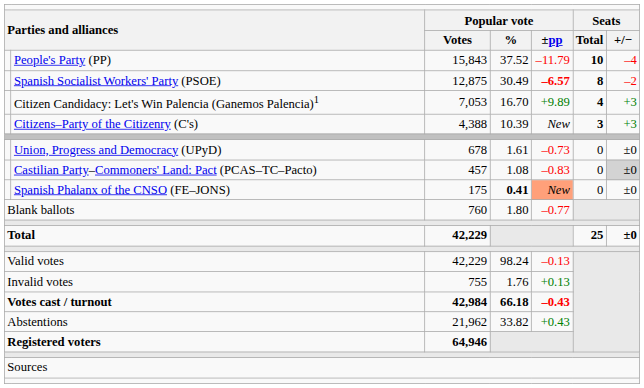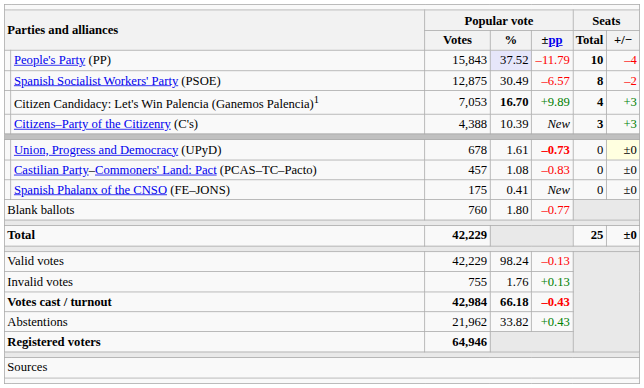(514, 60) no background -> (514, 60) lavender background
(556, 80) bold -> (556, 80) normal
(514, 102) normal -> (514, 102) bold
(556, 149) normal -> (556, 149) bold
(630, 149) no background -> (630, 149) lightyellow background
(630, 169) lightgrey background -> (630, 169) no background
(517, 189) bold -> (517, 189) normal
(559, 189) lightsalmon background -> (559, 189) no background
